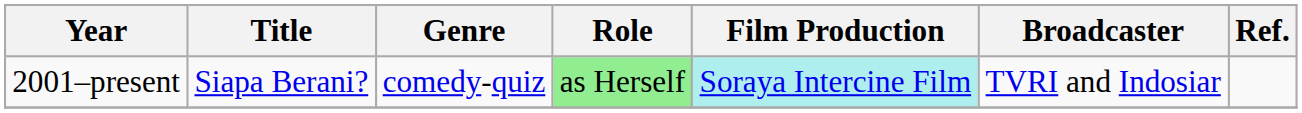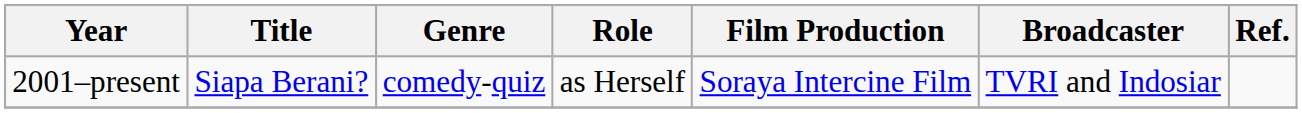(622, 81) lightgreen background -> (622, 81) no background
(835, 81) paleturquoise background -> (835, 81) no background
